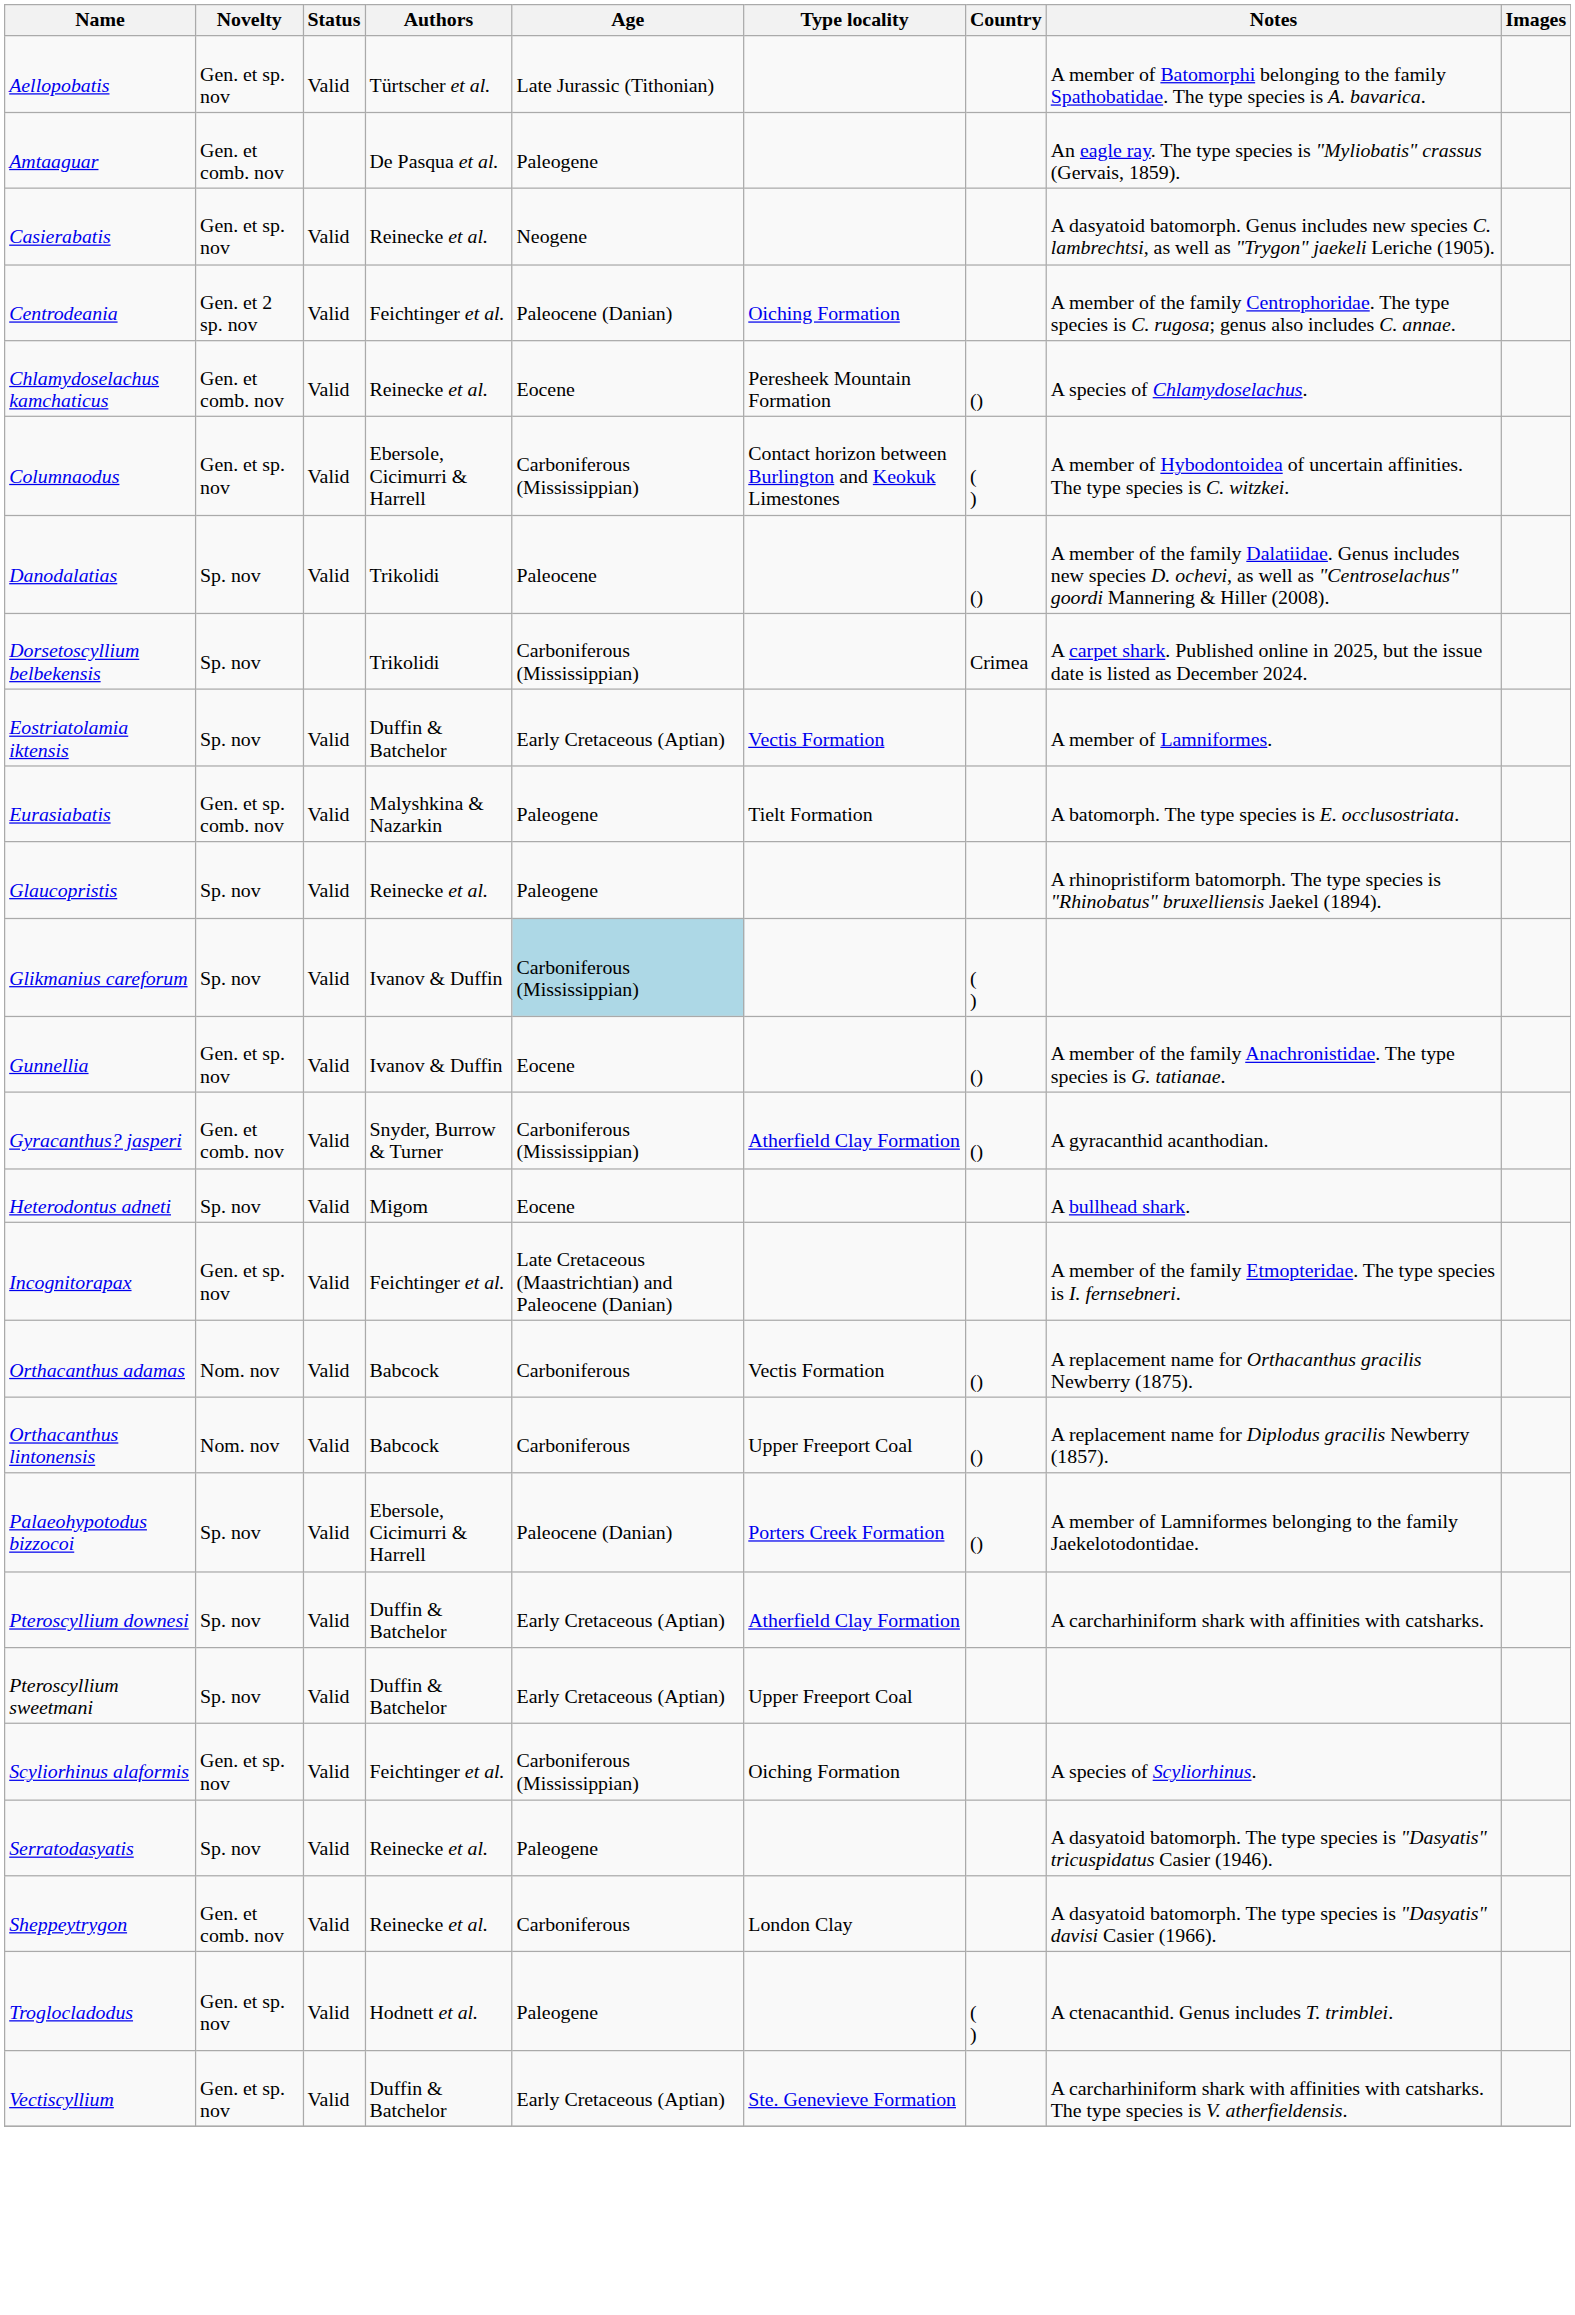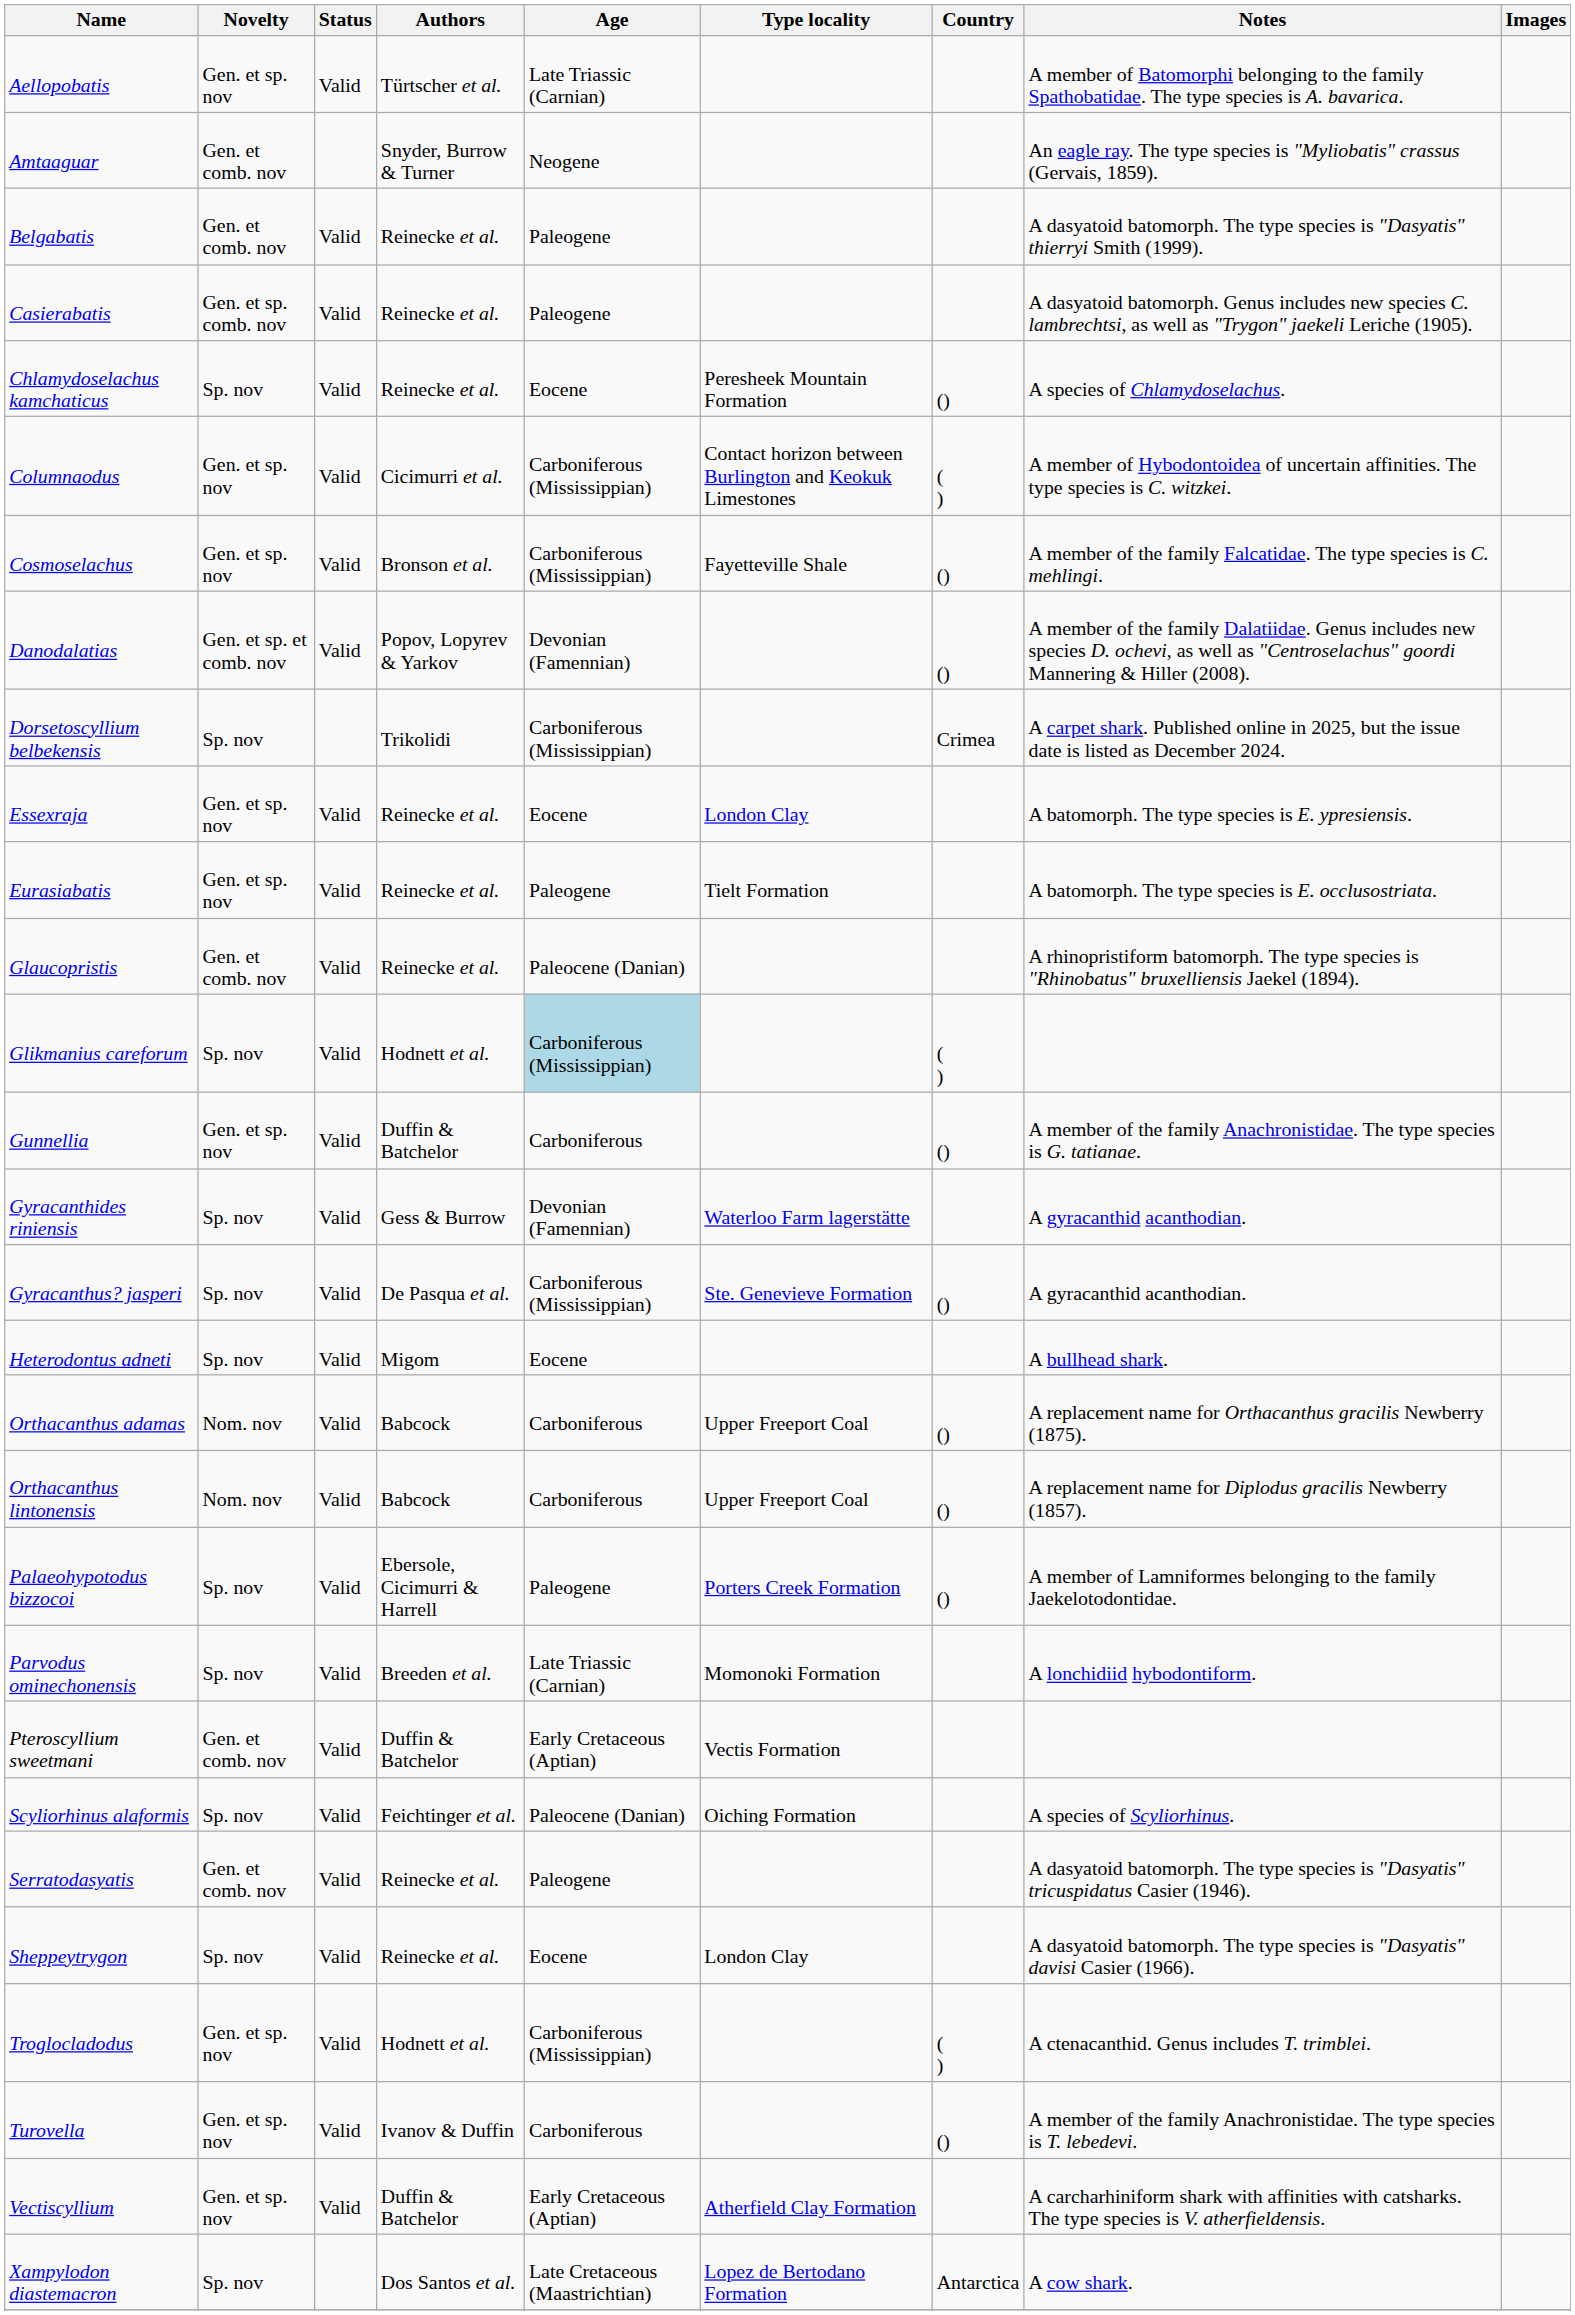(615, 85) Late Jurassic (Tithonian) -> (580, 85) Late Triassic (Carnian)
(434, 161) De Pasqua et al. -> (444, 161) Snyder, Burrow & Turner
(557, 161) Paleogene -> (564, 161) Neogene
+ row: (52, 237)
(243, 237) Gen. et sp. nov -> (245, 313) Gen. et sp. comb. nov
(552, 237) Neogene -> (570, 313) Paleogene
- row: (63, 313)
(242, 389) Gen. et comb. nov -> (233, 389) Sp. nov
(418, 476) Ebersole, Cicimurri & Harrell -> (442, 476) Cicimurri et al.
+ row: (71, 564)
(230, 575) Sp. nov -> (255, 651) Gen. et sp. et comb. nov
(404, 575) Trikolidi -> (444, 651) Popov, Lopyrev & Yarkov
(557, 575) Paleocene -> (580, 651) Devonian (Famennian)
- row: (69, 738)
+ row: (48, 814)
(243, 814) Gen. et sp. comb. nov -> (245, 890) Gen. et sp. nov
(427, 814) Malyshkina & Nazarkin -> (440, 890) Reinecke et al.
(230, 890) Sp. nov -> (244, 966) Gen. et comb. nov
(557, 890) Paleogene -> (607, 966) Paleocene (Danian)
(436, 978) Ivanov & Duffin -> (435, 1054) Hodnett et al.
(436, 1065) Ivanov & Duffin -> (419, 1141) Duffin & Batchelor
(546, 1065) Eocene -> (586, 1141) Carboniferous
+ row: (68, 1217)
(242, 1141) Gen. et comb. nov -> (233, 1293) Sp. nov
(433, 1141) Snyder, Burrow & Turner -> (445, 1293) De Pasqua et al.
(854, 1141) Atherfield Clay Formation -> (808, 1293) Ste. Genevieve Formation
- row: (70, 1282)
(816, 1369) Vectis Formation -> (786, 1423) Upper Freeport Coal
(594, 1533) Paleocene (Danian) -> (570, 1586) Paleogene
+ row: (73, 1674)
- row: (99, 1620)
(230, 1696) Sp. nov -> (244, 1750) Gen. et comb. nov
(830, 1696) Upper Freeport Coal -> (772, 1750) Vectis Formation
(243, 1772) Gen. et sp. nov -> (233, 1815) Sp. nov
(578, 1772) Carboniferous (Mississippian) -> (607, 1815) Paleocene (Danian)
(230, 1848) Sp. nov -> (244, 1880) Gen. et comb. nov
(242, 1924) Gen. et comb. nov -> (233, 1956) Sp. nov
(573, 1924) Carboniferous -> (558, 1956) Eocene
(557, 2012) Paleogene -> (590, 2043) Carboniferous (Mississippian)
+ row: (47, 2130)
(852, 2099) Ste. Genevieve Formation -> (810, 2206) Atherfield Clay Formation
+ row: (63, 2283)
